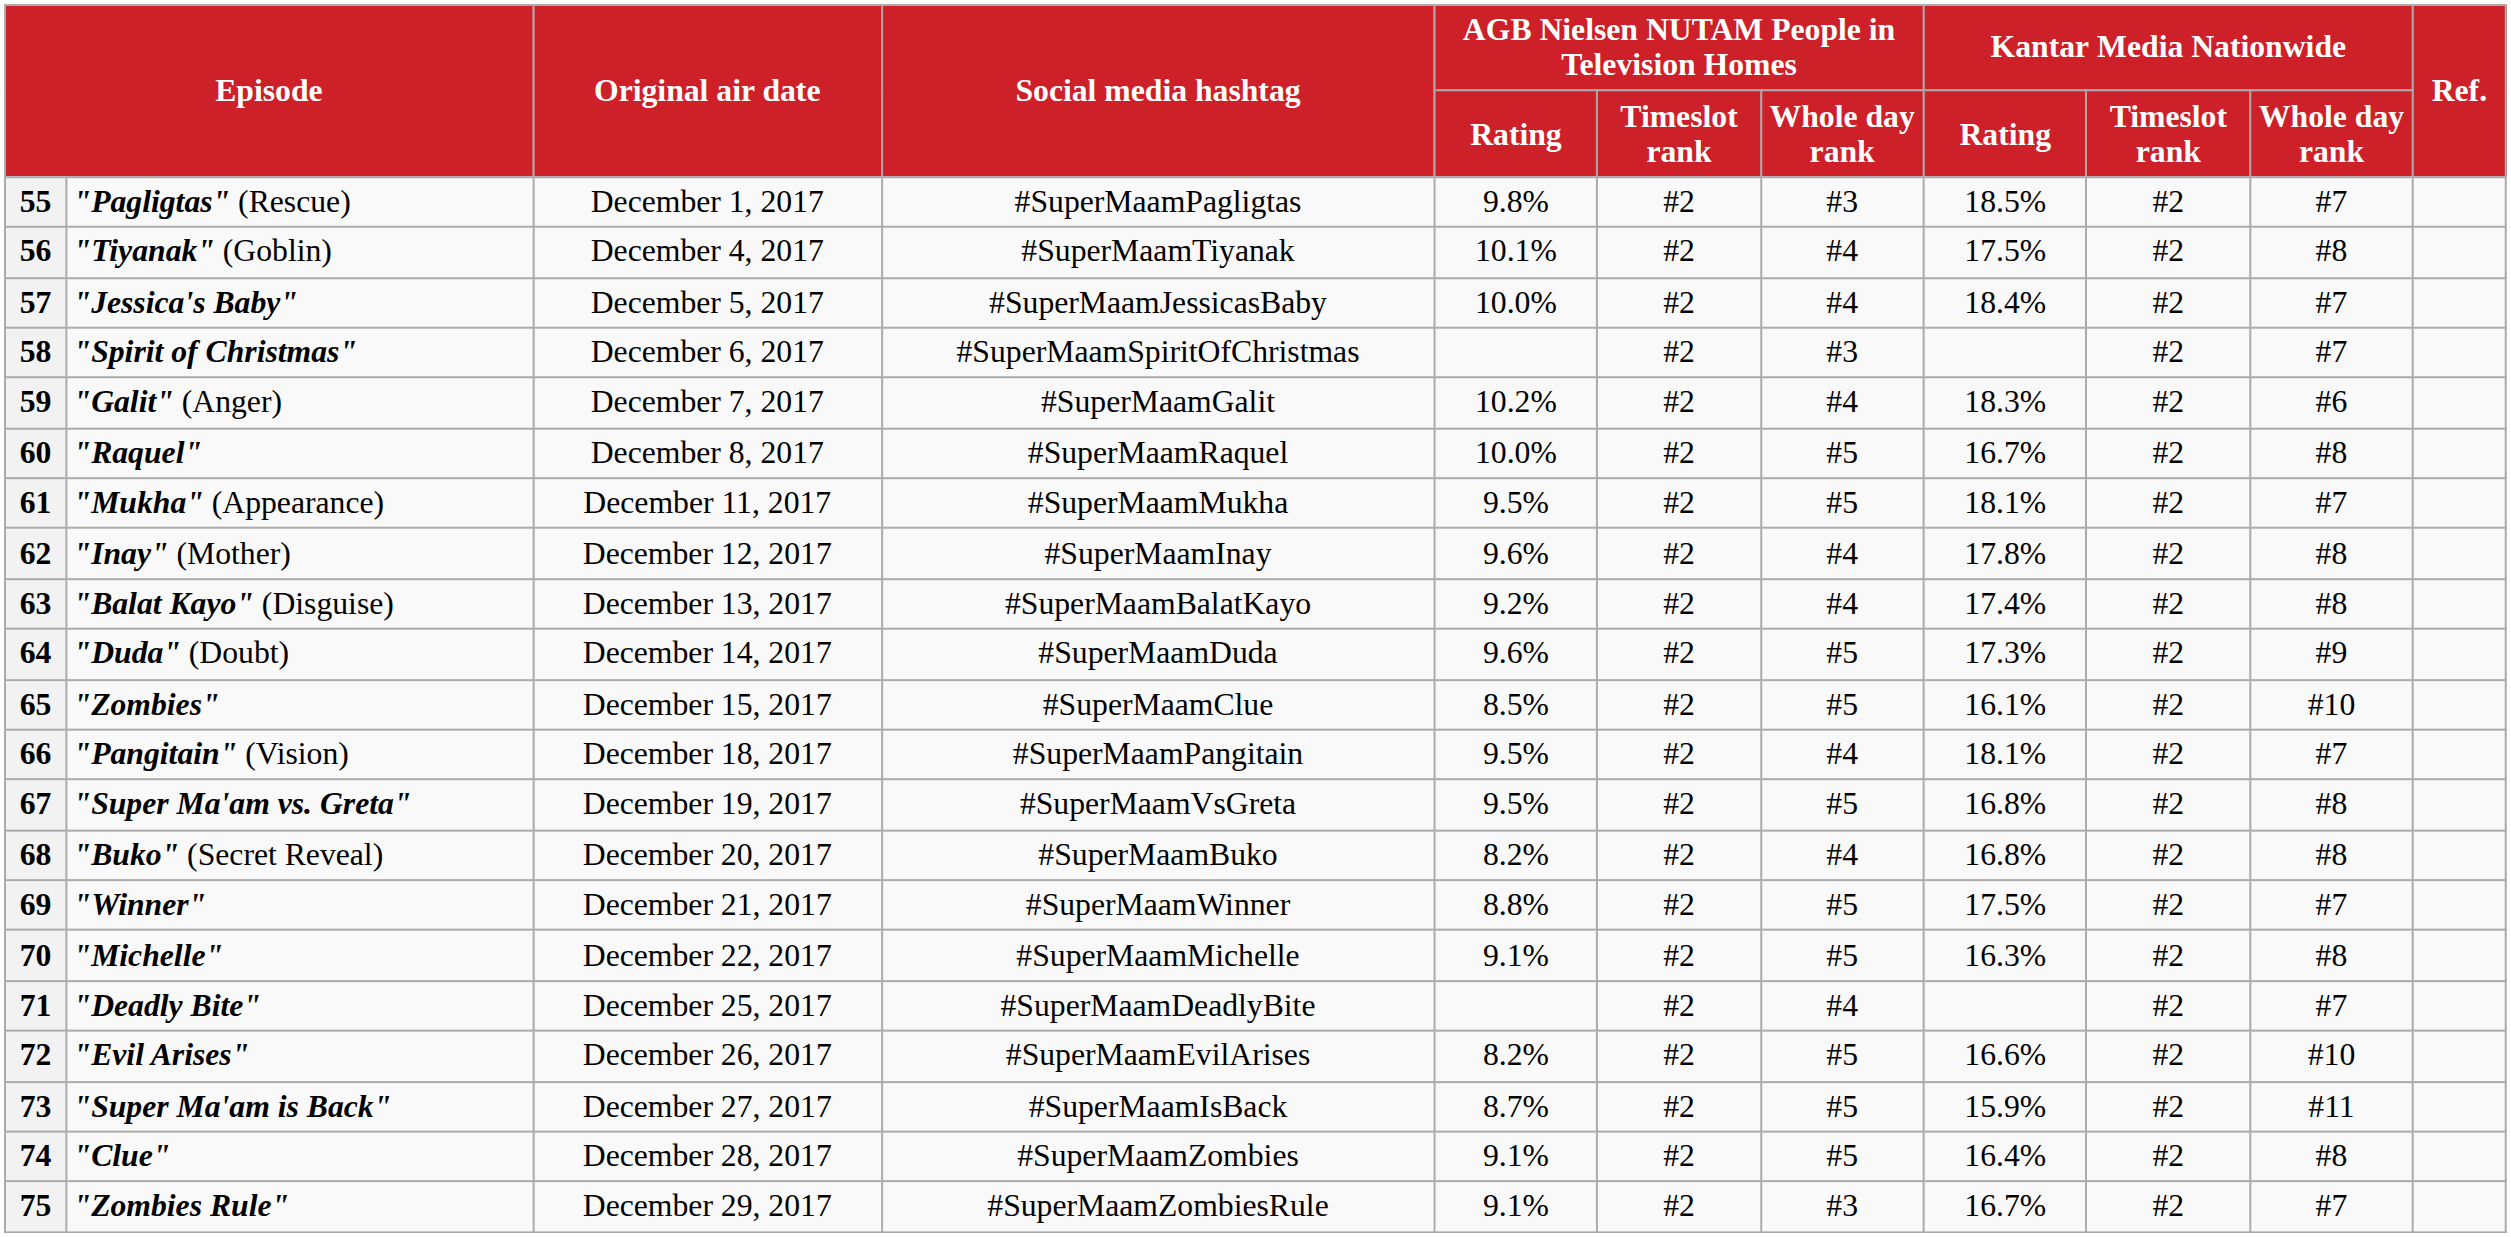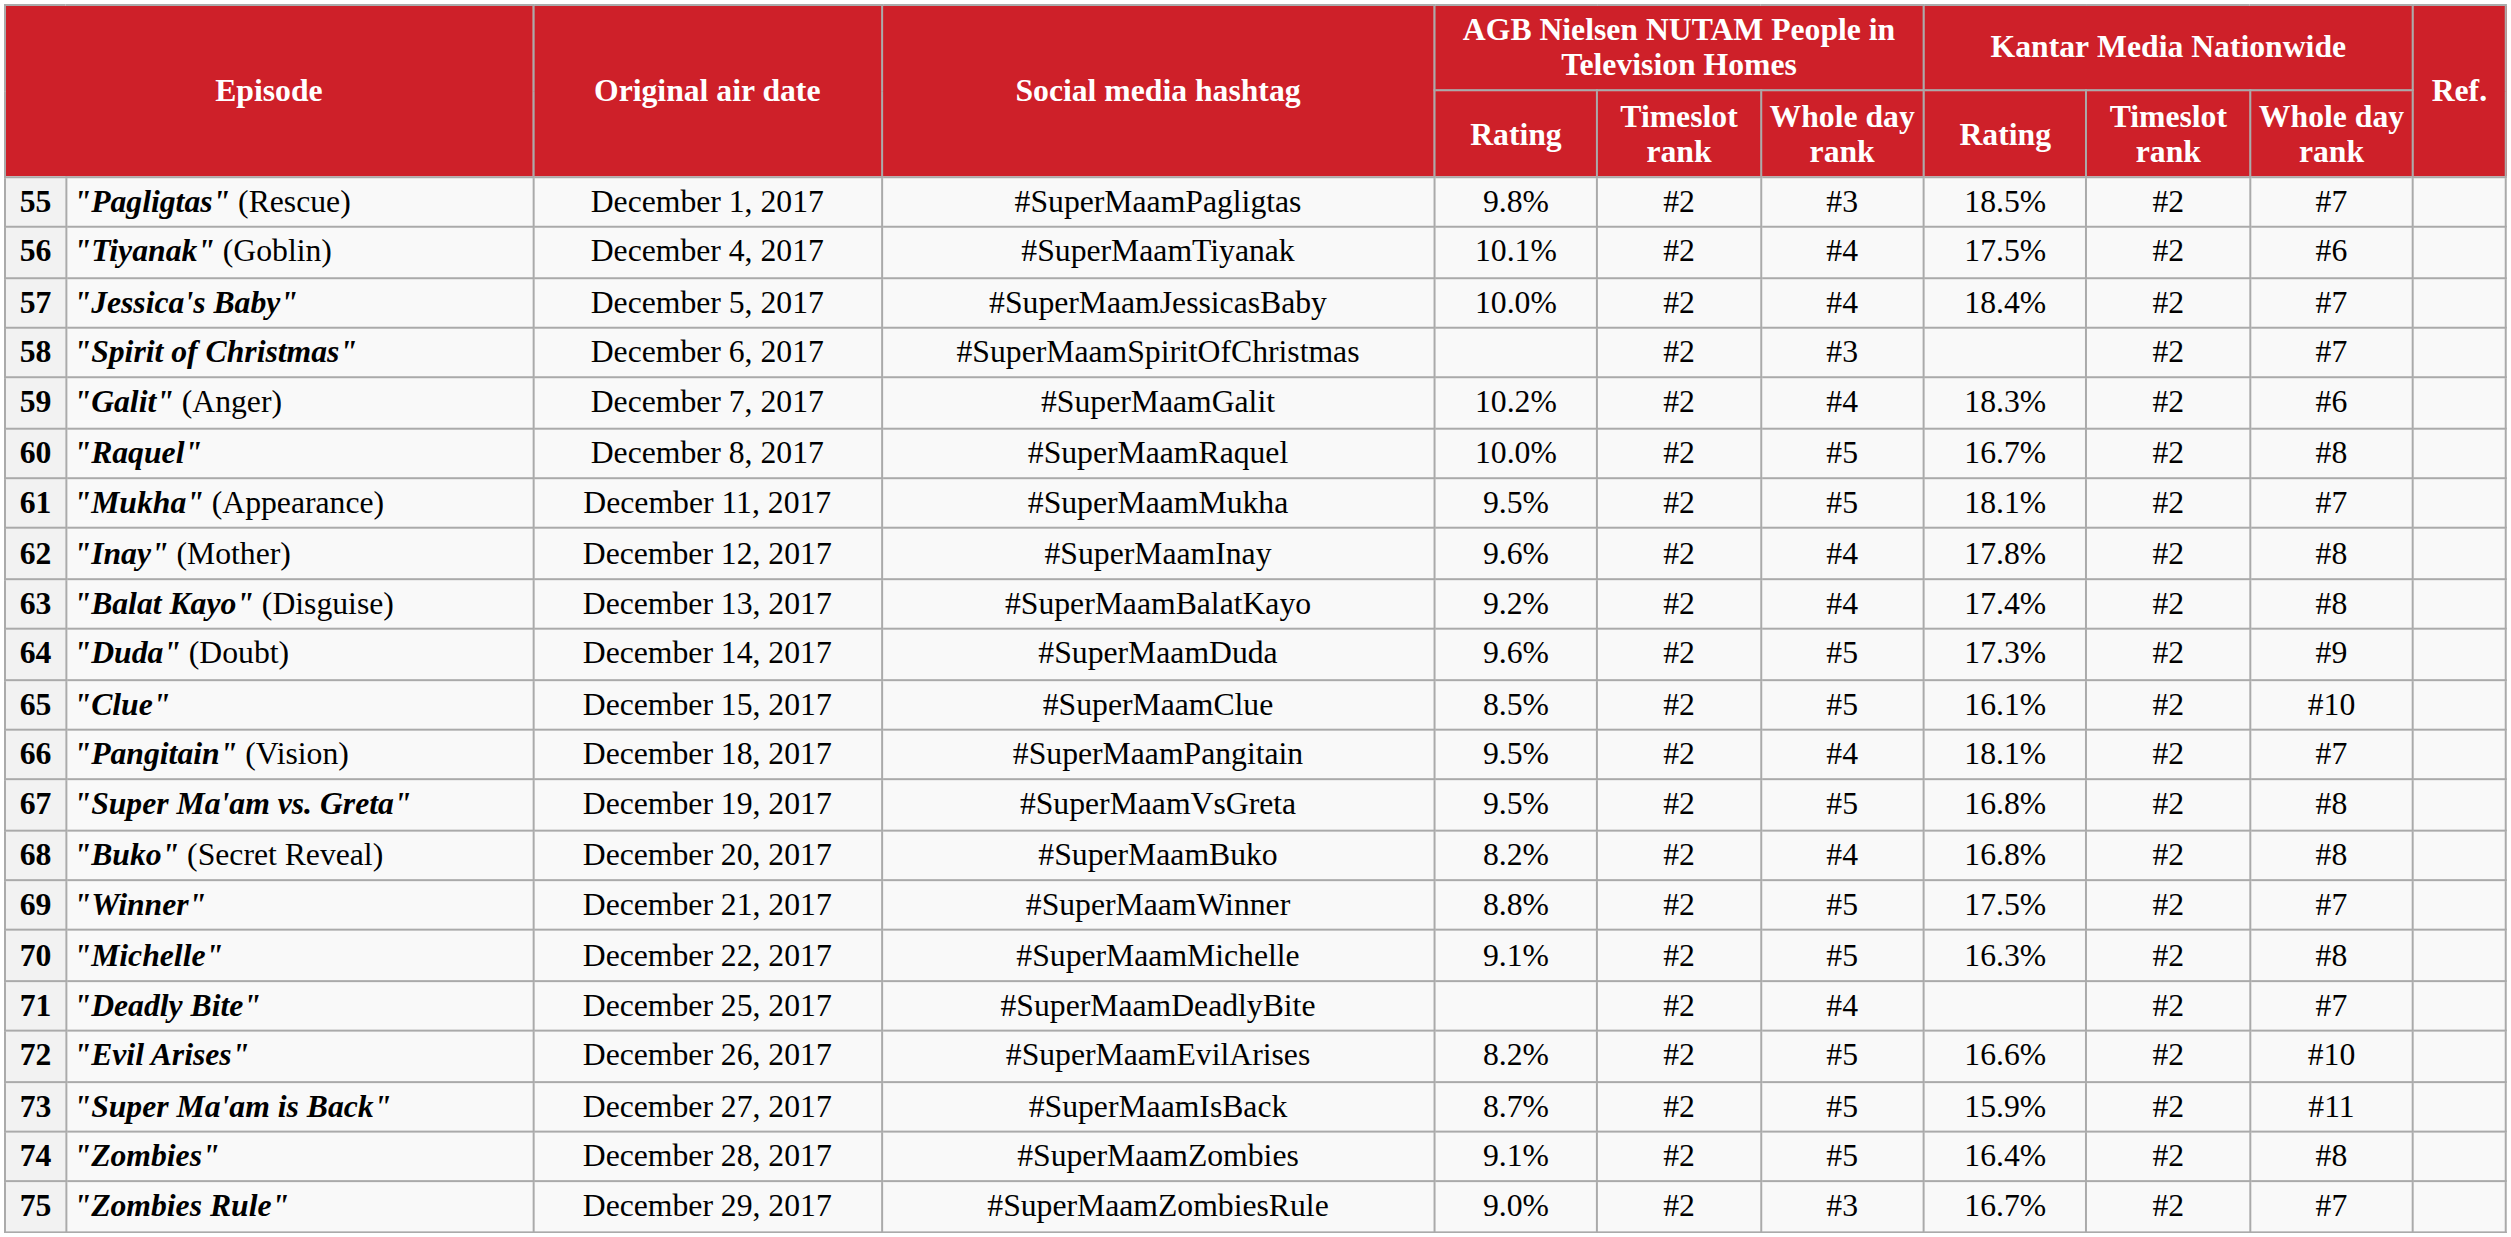(2331, 251) #8 -> (2331, 251) #6
(147, 703) "Zombies" -> (122, 703) "Clue"
(122, 1155) "Clue" -> (147, 1155) "Zombies"
(1516, 1206) 9.1% -> (1516, 1206) 9.0%
